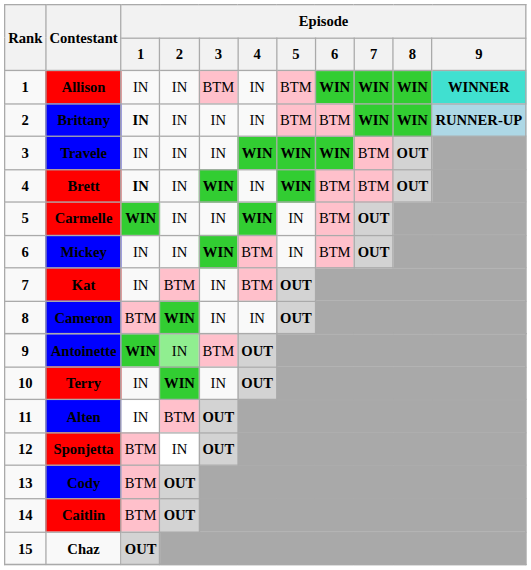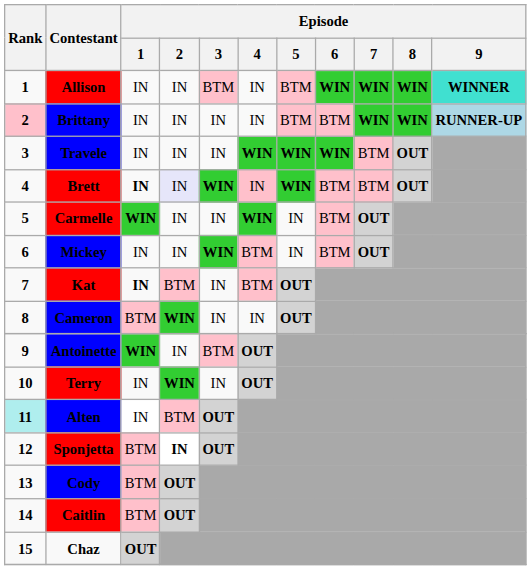(25, 120) no background -> (25, 120) pink background
(141, 120) bold -> (141, 120) normal
(179, 186) no background -> (179, 186) lavender background
(257, 186) no background -> (257, 186) pink background
(141, 285) normal -> (141, 285) bold
(179, 351) lightgreen background -> (179, 351) no background
(25, 417) no background -> (25, 417) paleturquoise background
(179, 450) normal -> (179, 450) bold
